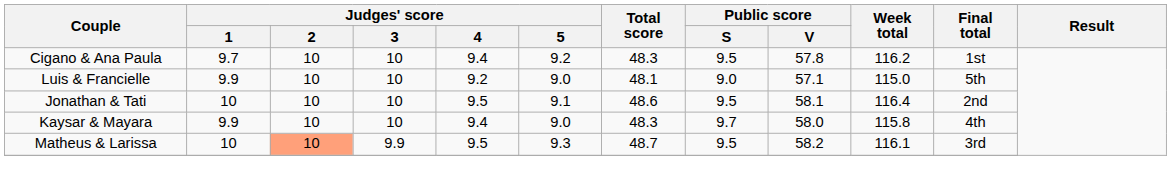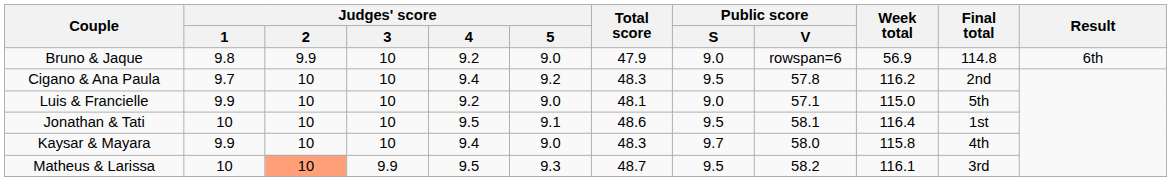+ row: (94, 58)
(975, 58) 1st -> (979, 79) 2nd
(975, 101) 2nd -> (979, 122) 1st
